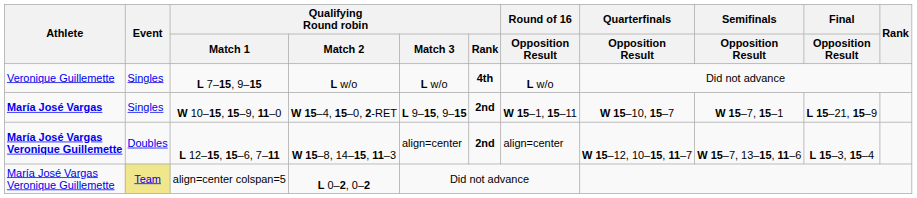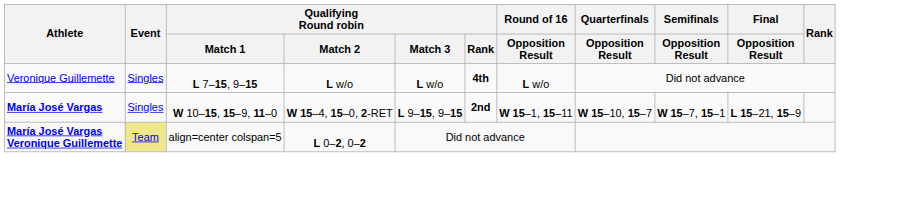- row: (344, 156)
(61, 179) normal -> (65, 137) bold
